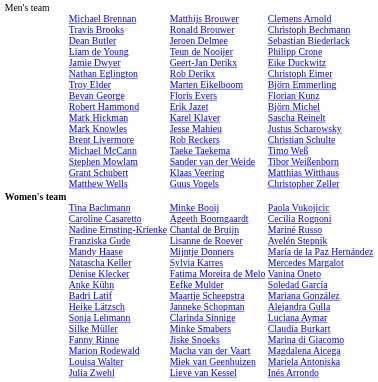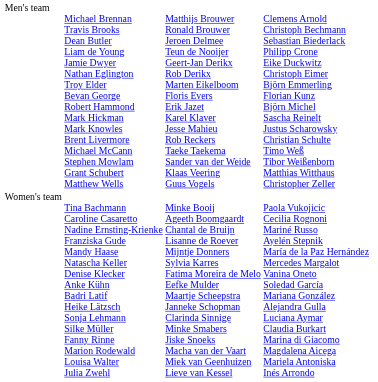(36, 197) bold -> (33, 197) normal
